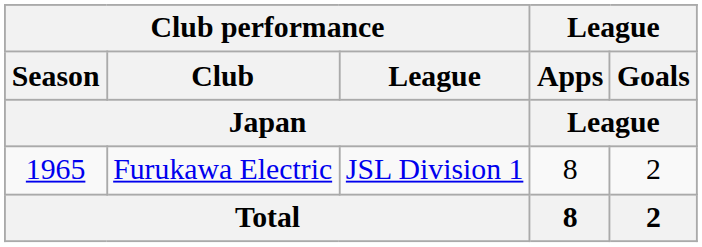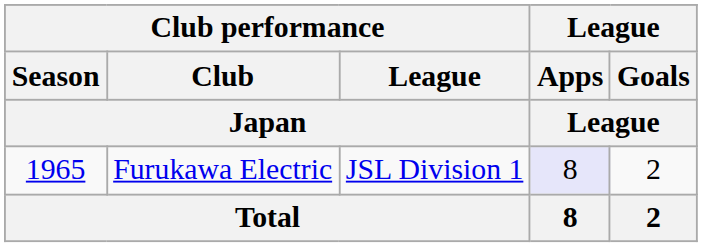(570, 169) no background -> (570, 169) lavender background
